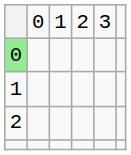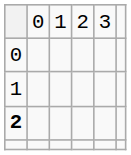(16, 55) lightgreen background -> (16, 55) no background
(16, 123) normal -> (16, 123) bold
